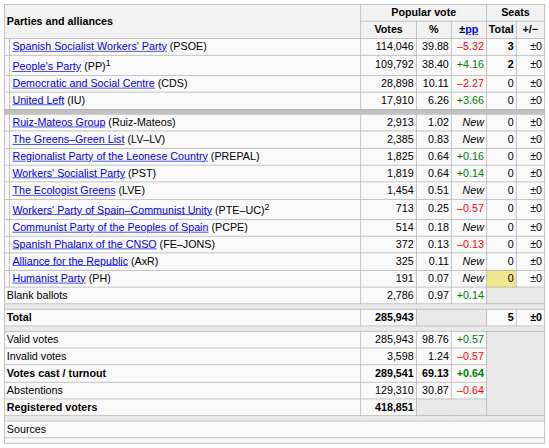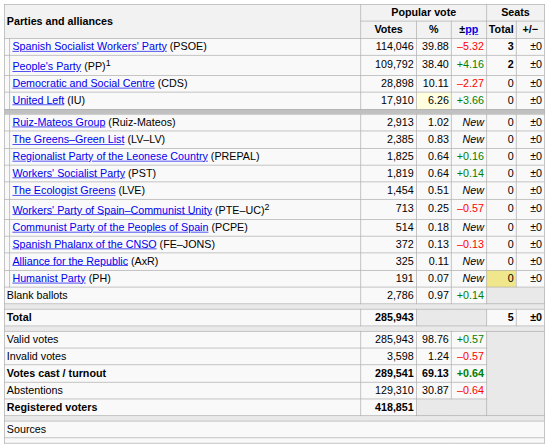(438, 100) no background -> (438, 100) lightyellow background
